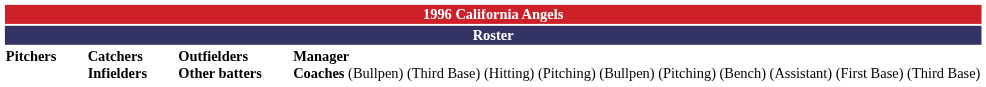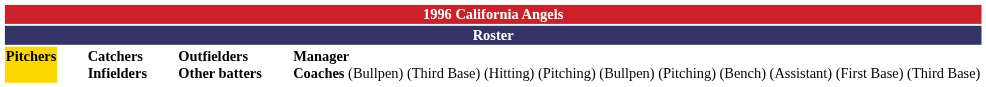(31, 56) no background -> (31, 56) gold background
